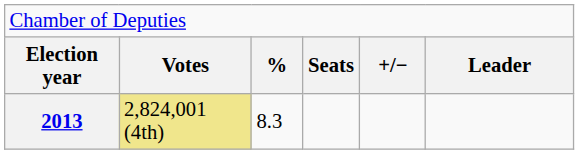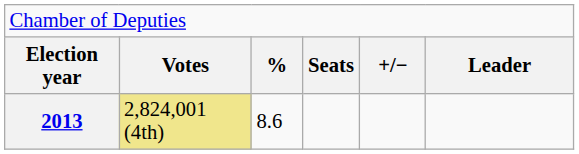(269, 121) 8.3 -> (269, 121) 8.6
